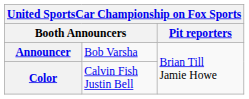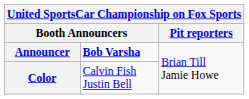(111, 52) normal -> (111, 52) bold
